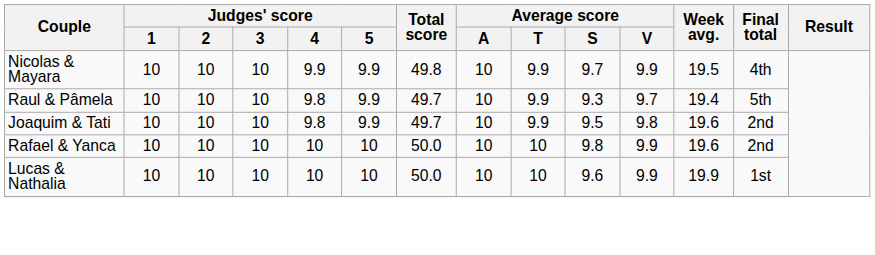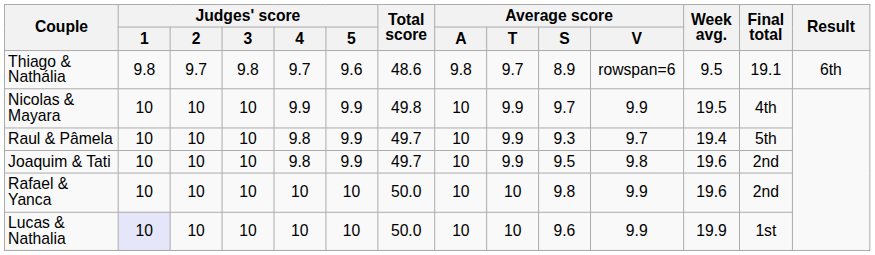+ row: (39, 69)
(151, 176) no background -> (144, 231) lavender background
